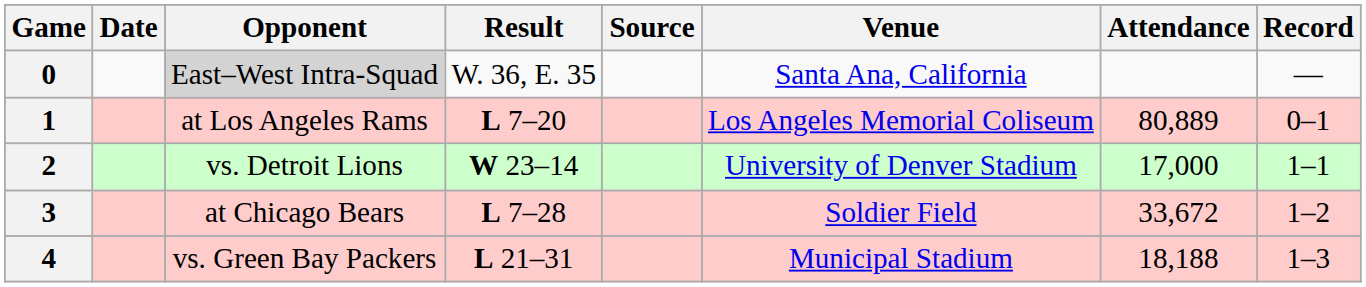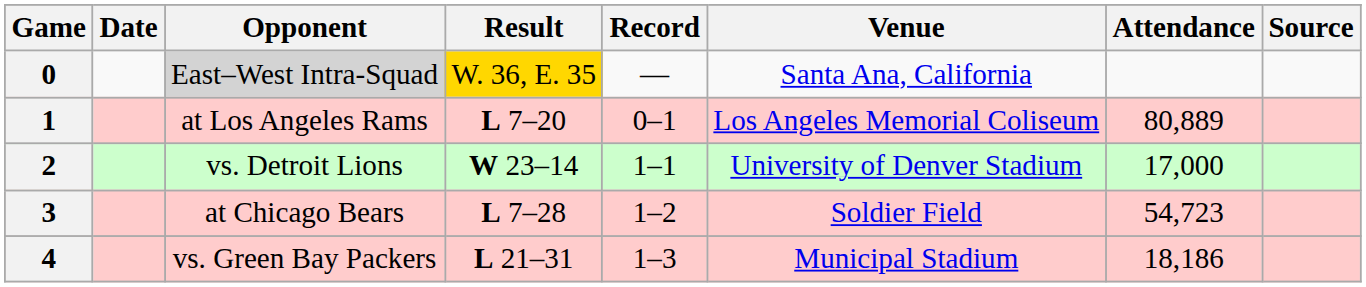columns swapped: (1308, 27) <-> (652, 27)
(524, 73) no background -> (524, 73) gold background
(1178, 212) 33,672 -> (1184, 212) 54,723
(1178, 258) 18,188 -> (1184, 258) 18,186
